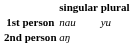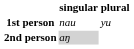(65, 37) no background -> (65, 37) lightgrey background
